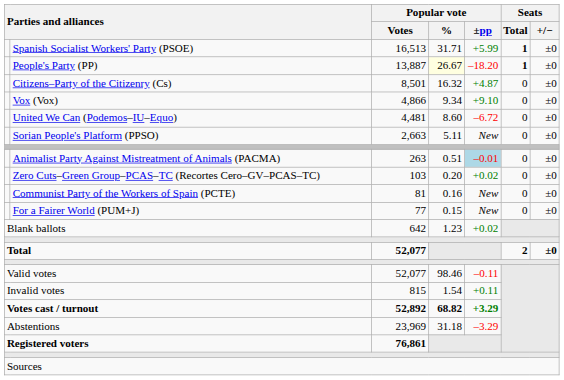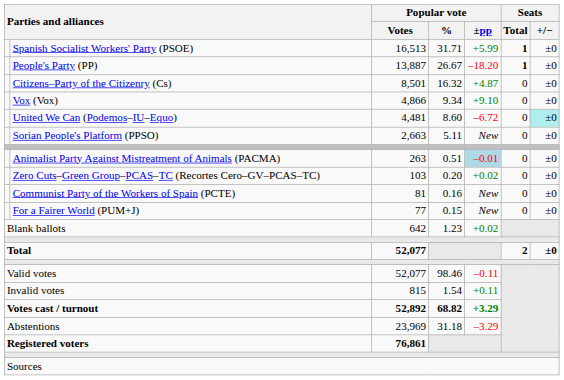(450, 65) lightyellow background -> (450, 65) no background
(551, 118) no background -> (551, 118) paleturquoise background
